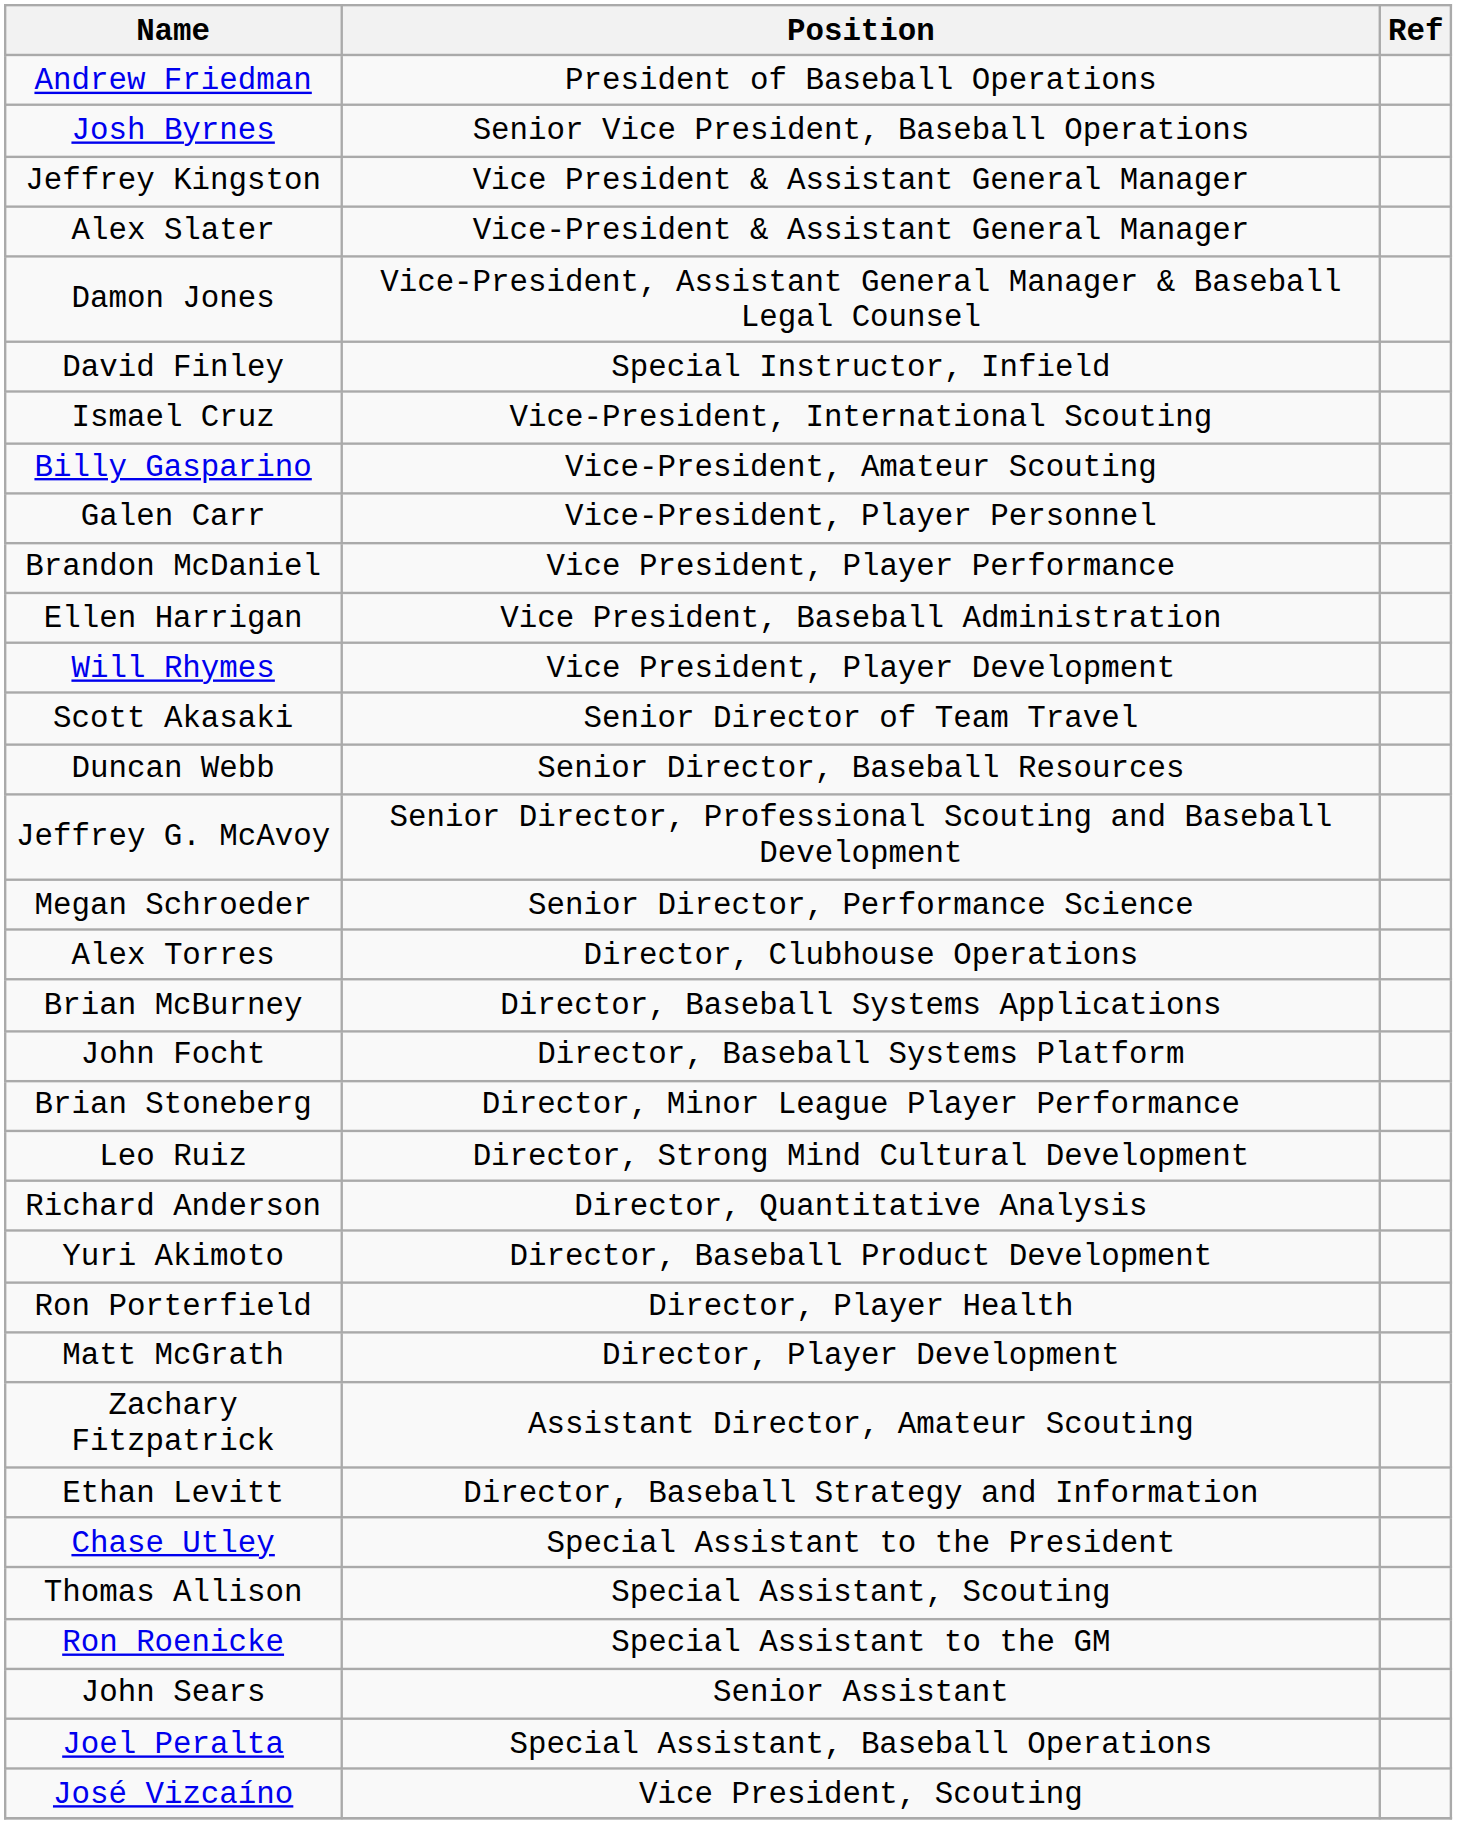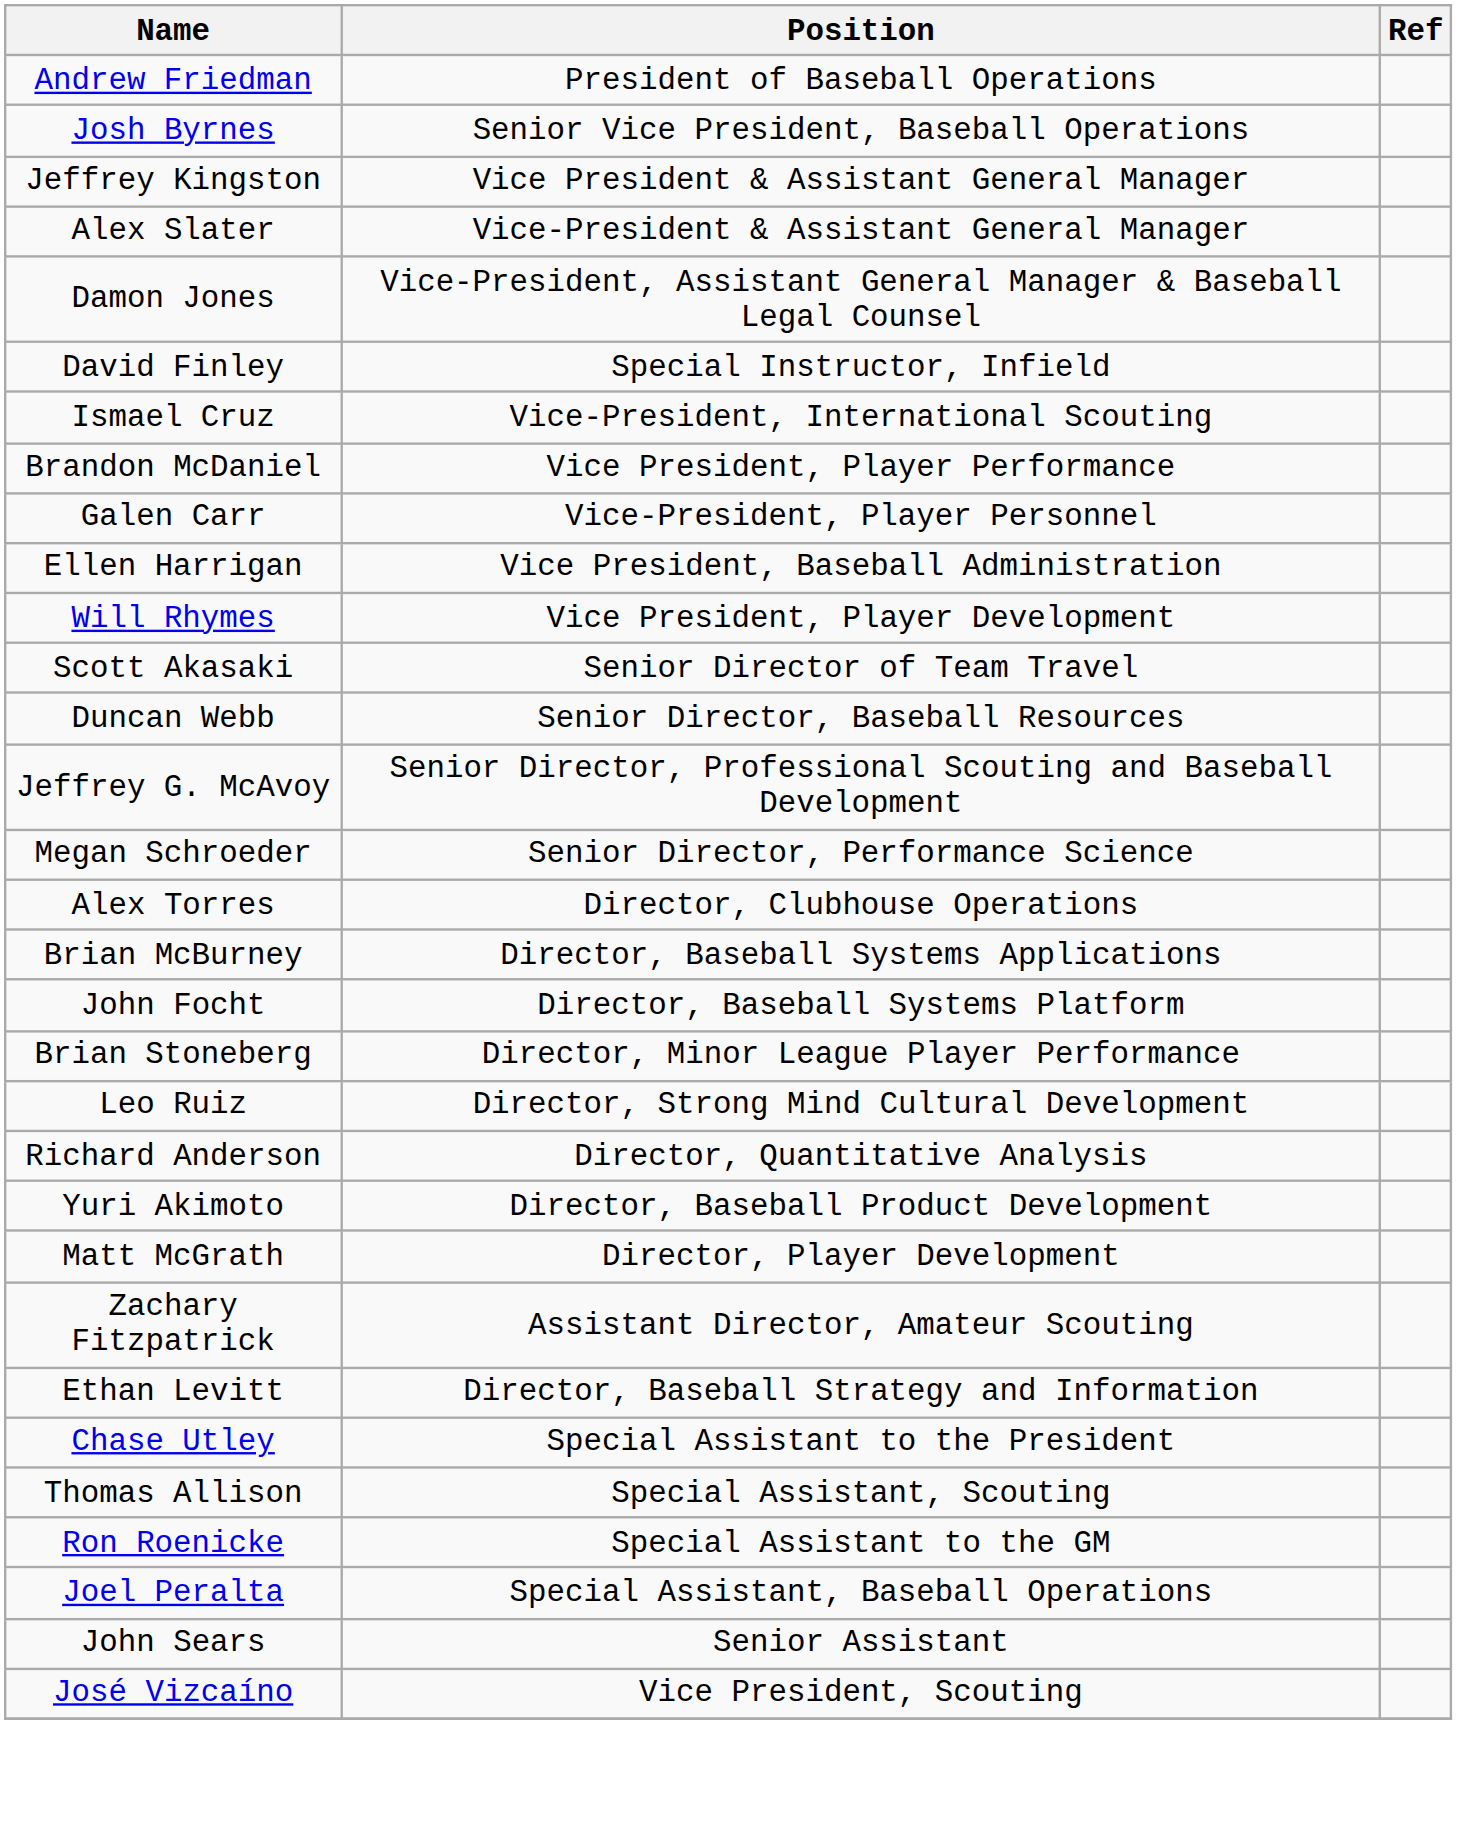- row: (173, 468)
rows swapped: (173, 518) <-> (173, 568)
- row: (173, 1307)
rows swapped: (173, 1694) <-> (173, 1744)
